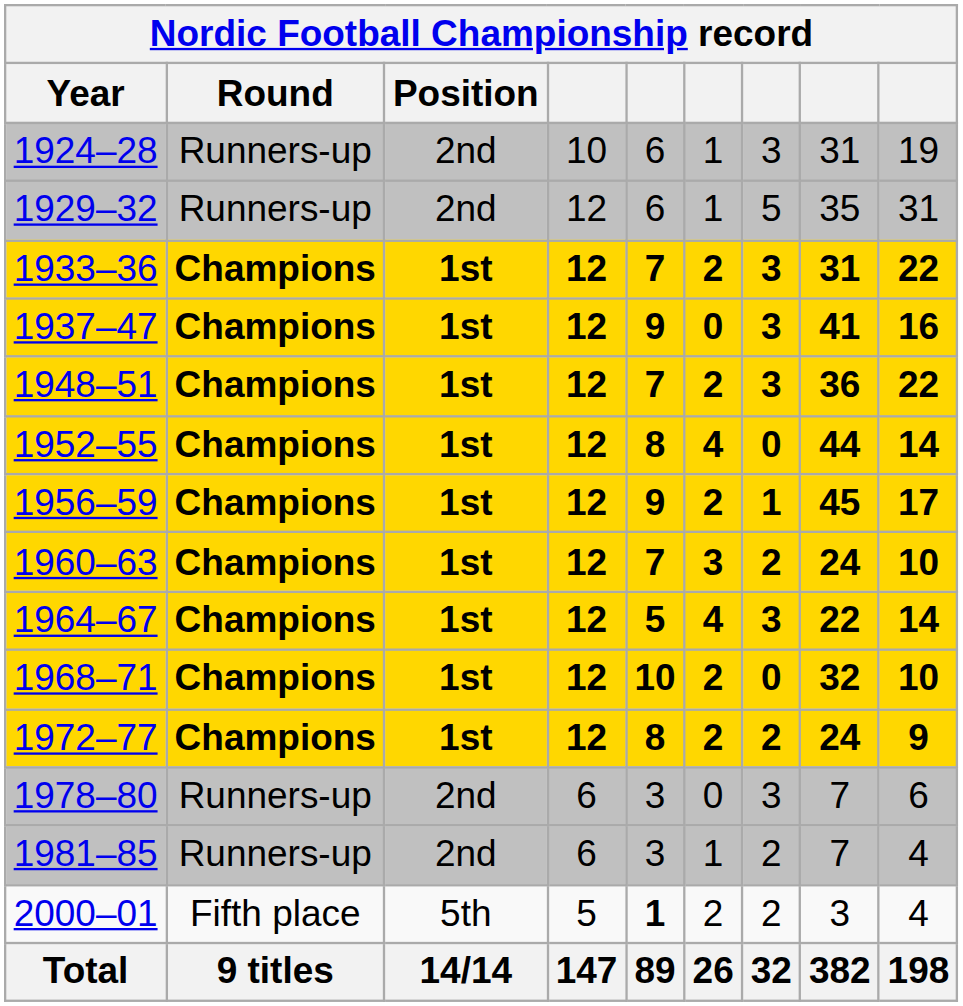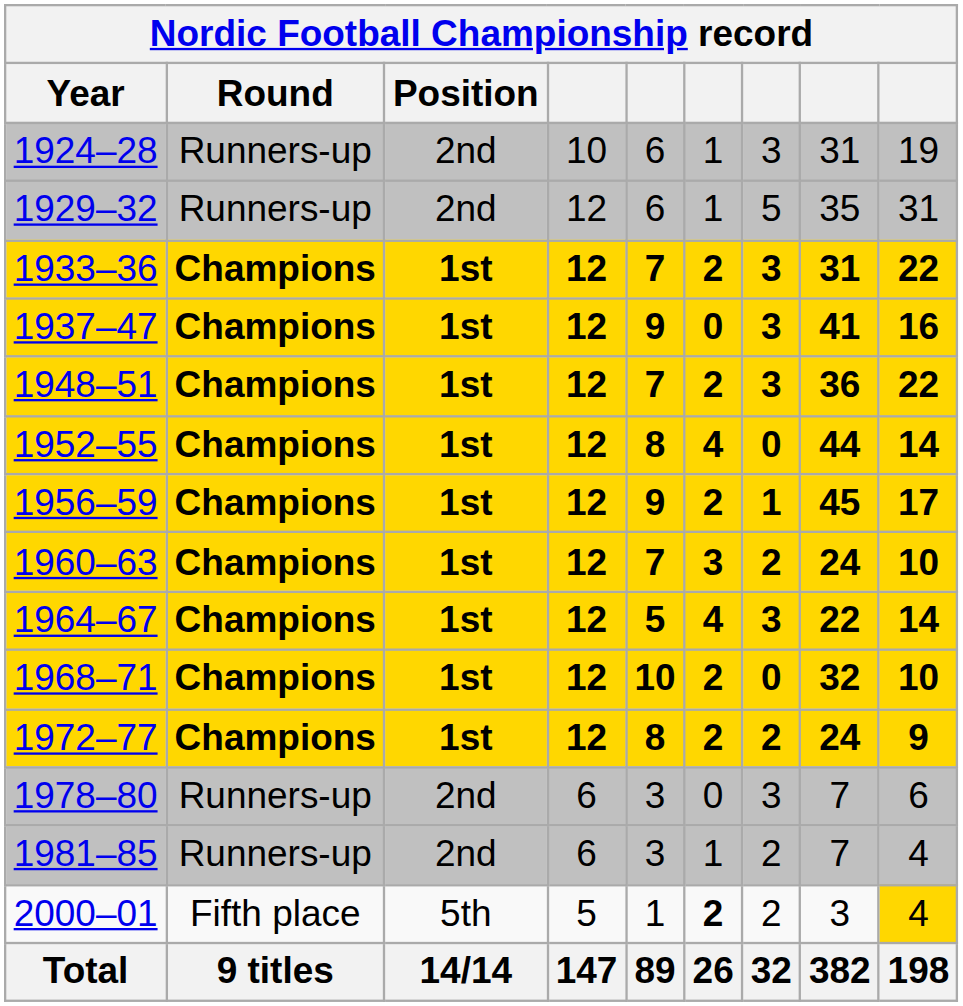(655, 913) bold -> (655, 913) normal
(713, 913) normal -> (713, 913) bold
(918, 913) no background -> (918, 913) gold background
